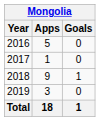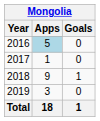(47, 44) no background -> (47, 44) lightblue background
